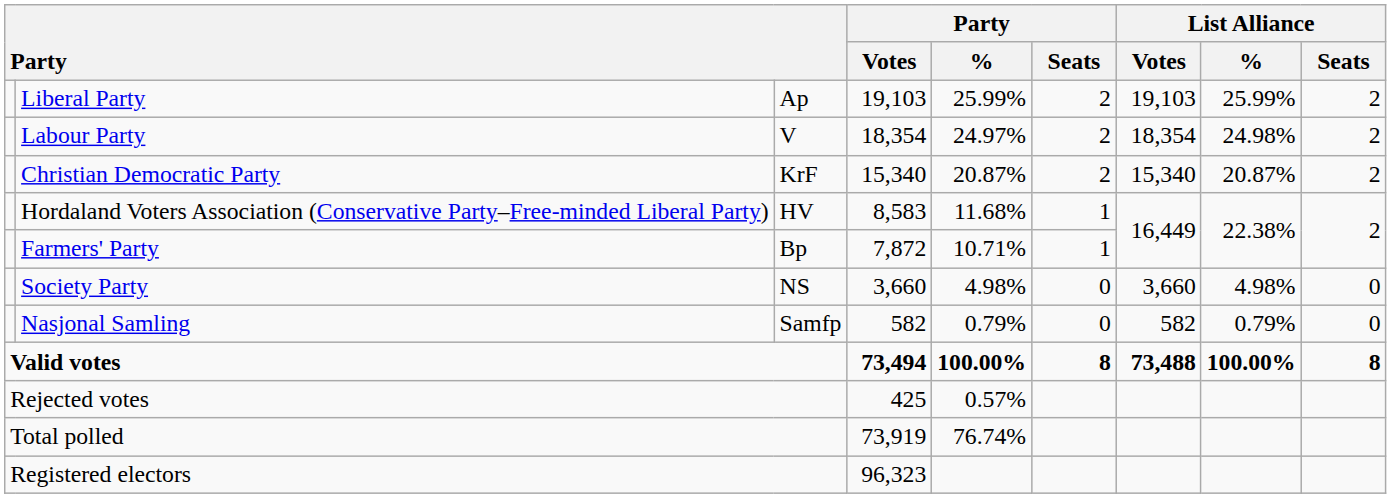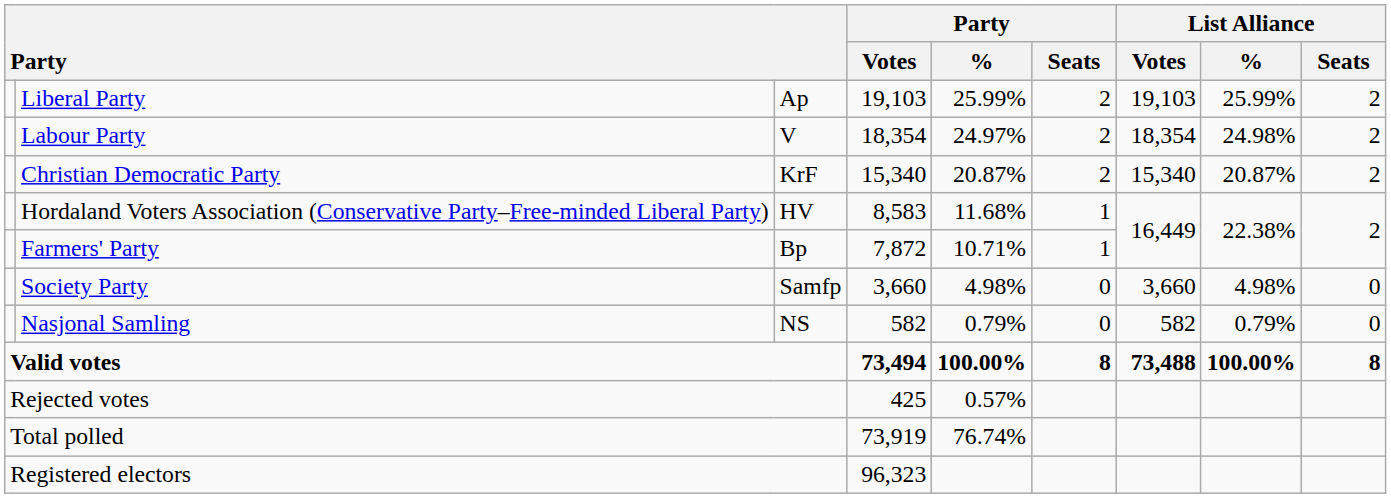(795, 286) NS -> (810, 286) Samfp
(810, 323) Samfp -> (795, 323) NS
